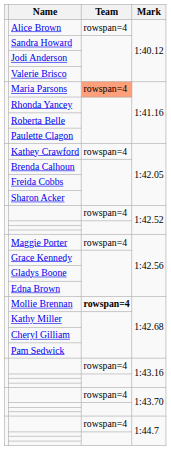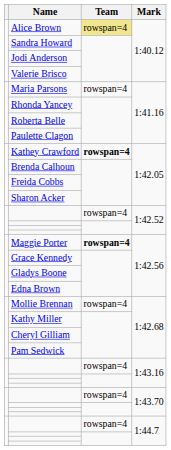(105, 27) no background -> (105, 27) khaki background
(105, 89) lightsalmon background -> (105, 89) no background
(105, 151) normal -> (107, 151) bold
(105, 242) normal -> (107, 242) bold
(107, 304) bold -> (105, 304) normal
